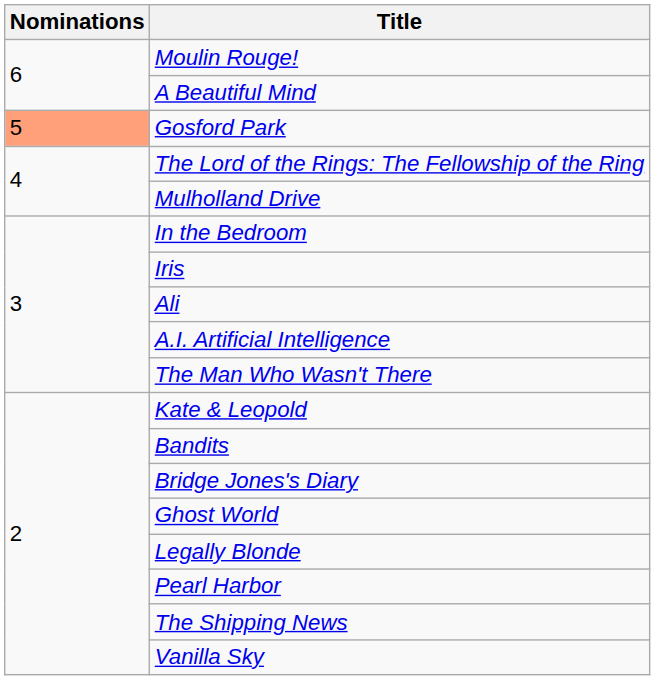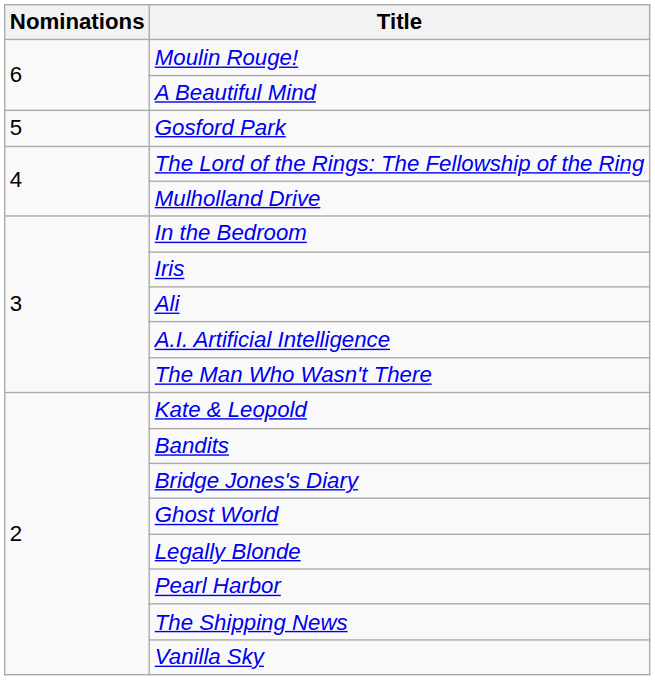(16, 127) lightsalmon background -> (16, 127) no background
